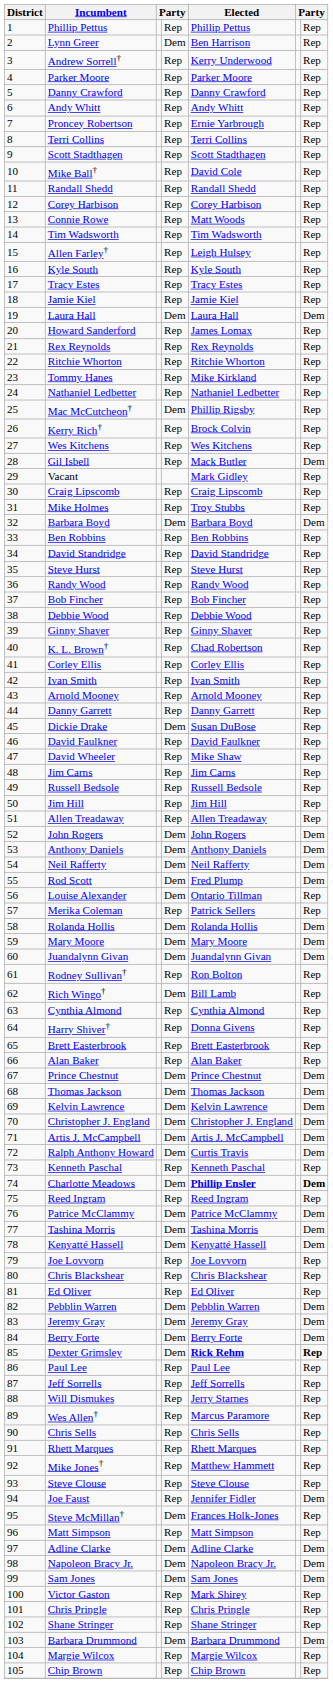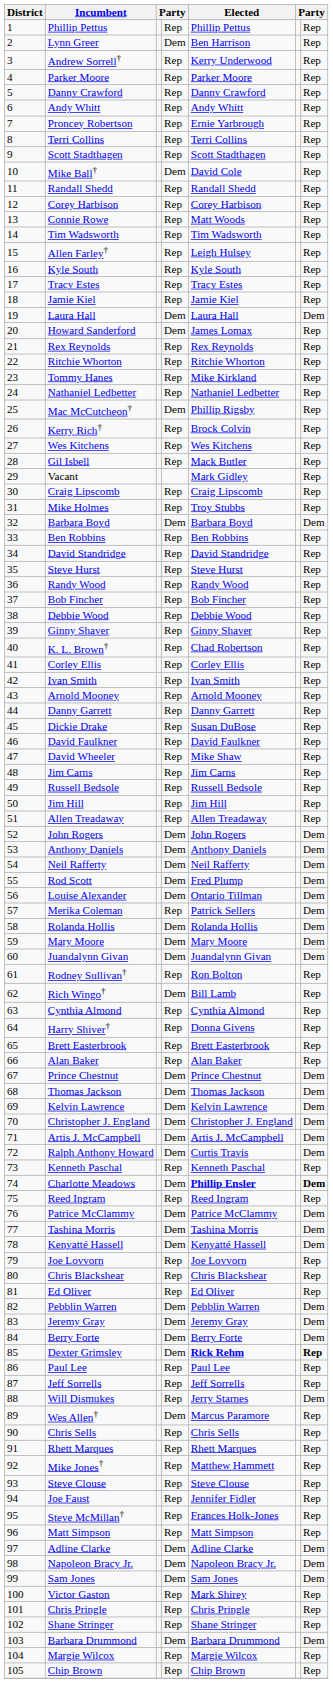(173, 171) Rep -> (175, 171) Dem
(173, 330) Rep -> (175, 330) Dem
(314, 461) Dem -> (312, 461) Rep
(175, 726) Dem -> (173, 726) Rep
(312, 895) Rep -> (314, 895) Dem
(312, 910) Rep -> (314, 910) Dem
(312, 1398) Rep -> (314, 1398) Dem
(173, 1415) Rep -> (175, 1415) Dem
(314, 1498) Dem -> (312, 1498) Rep
(175, 1515) Dem -> (173, 1515) Rep
